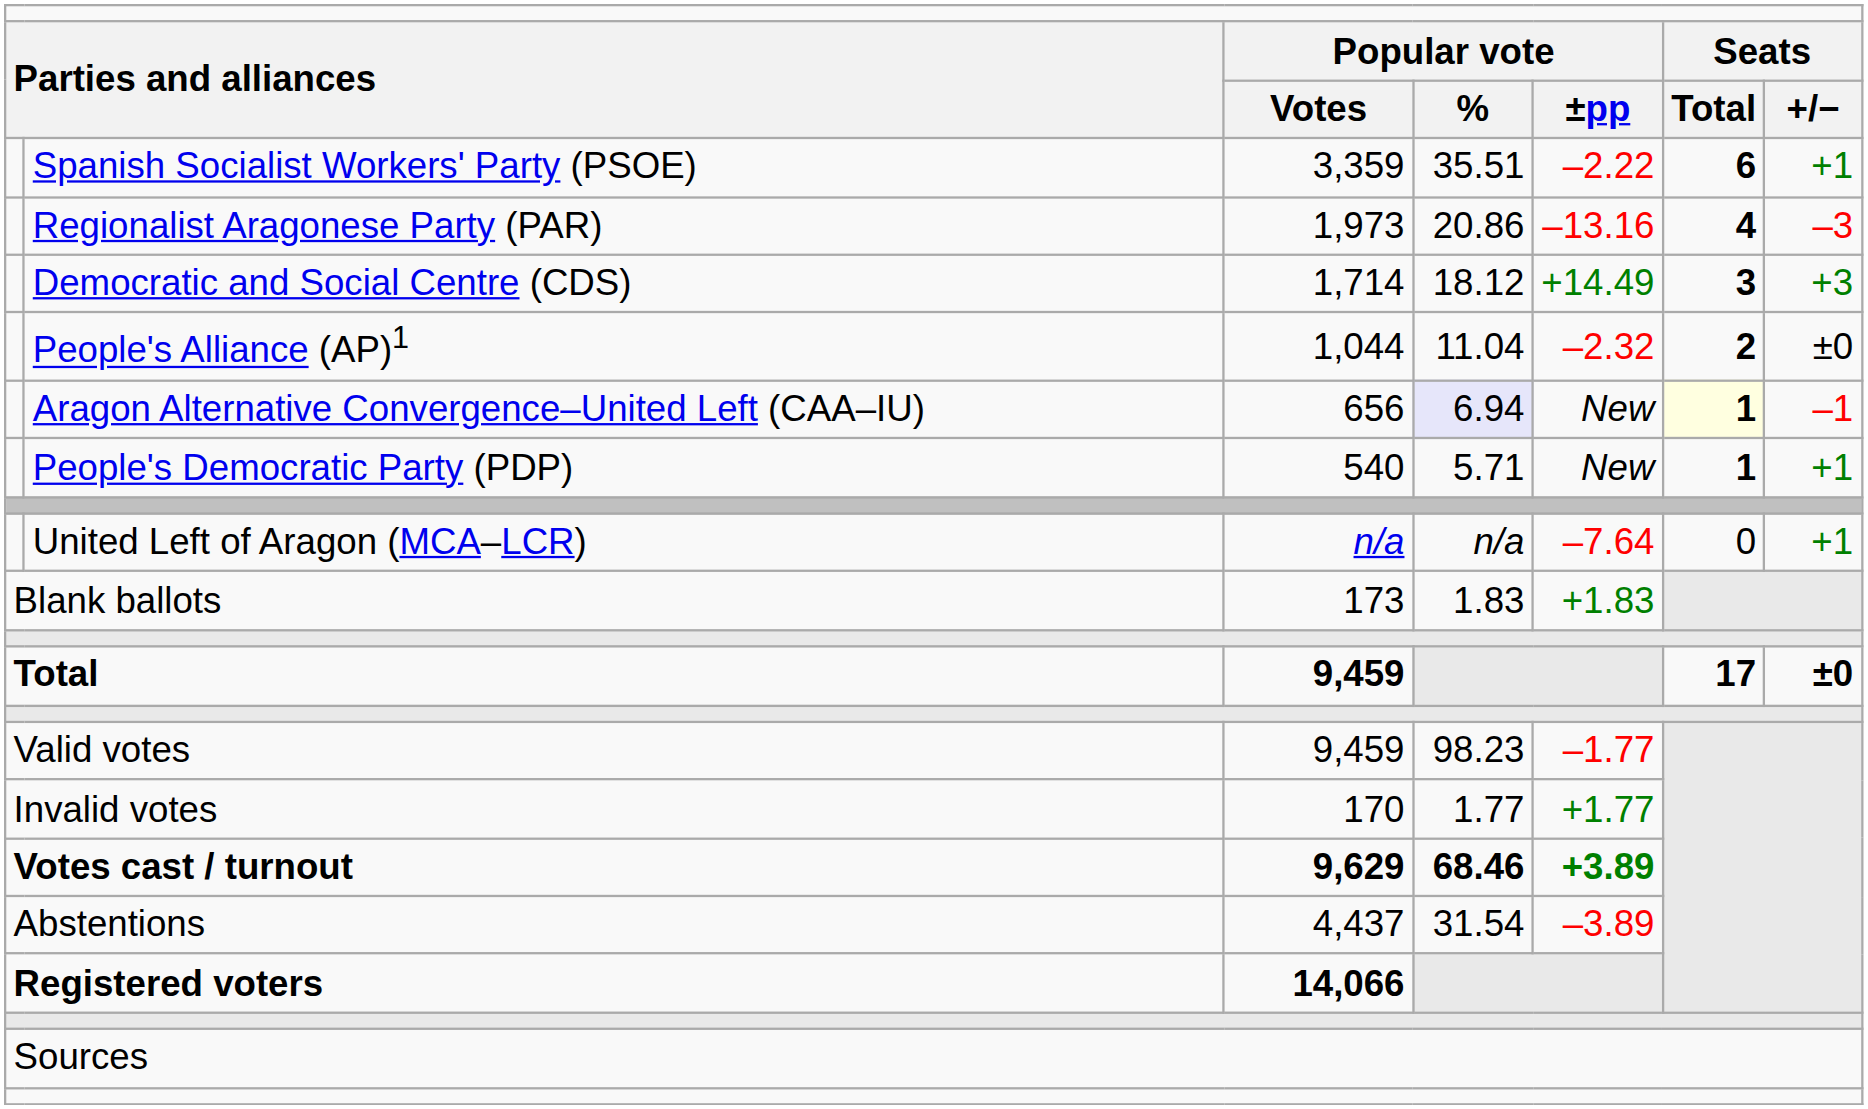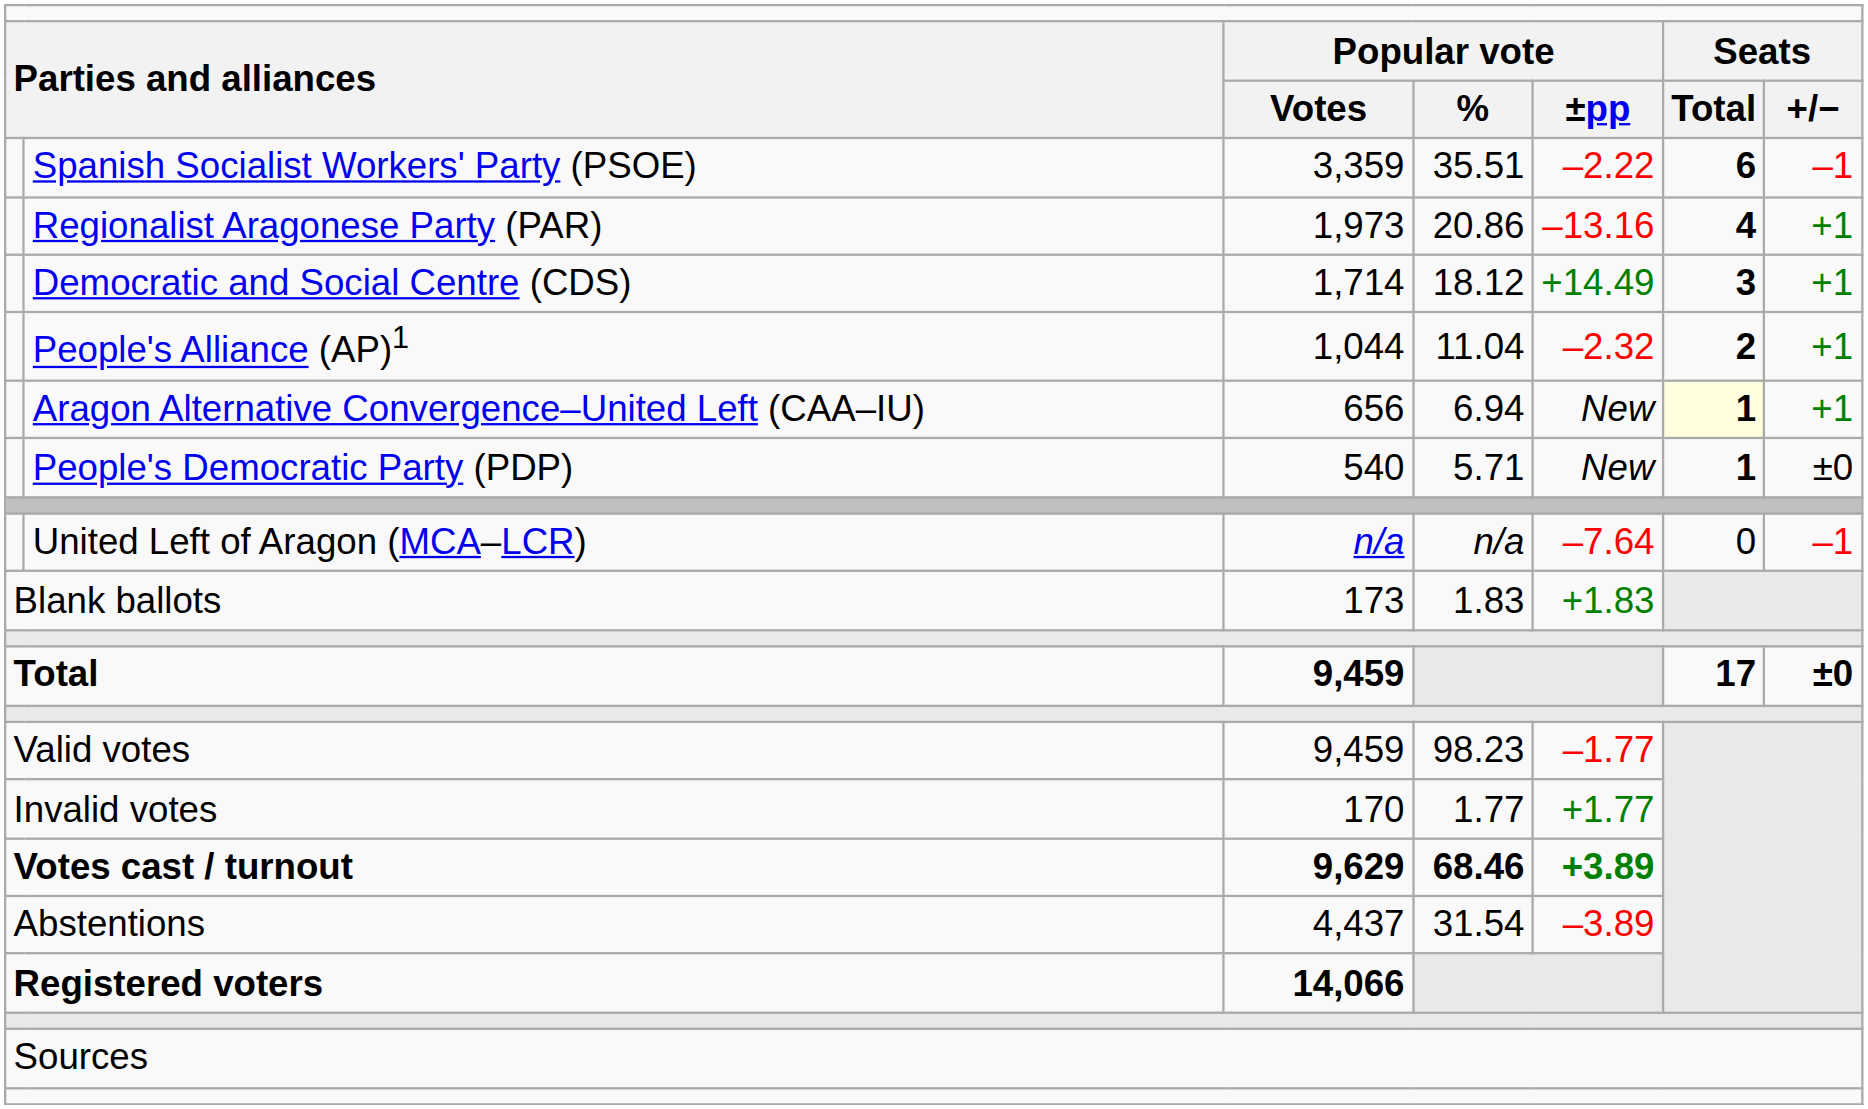(1832, 166) +1 -> (1833, 166) –1
(1833, 224) –3 -> (1832, 224) +1
(1832, 282) +3 -> (1832, 282) +1
(1833, 345) ±0 -> (1832, 345) +1
(1489, 409) lavender background -> (1489, 409) no background
(1833, 409) –1 -> (1832, 409) +1
(1832, 467) +1 -> (1833, 467) ±0
(1832, 542) +1 -> (1833, 542) –1
